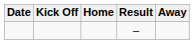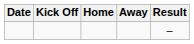columns swapped: (136, 13) <-> (172, 13)
